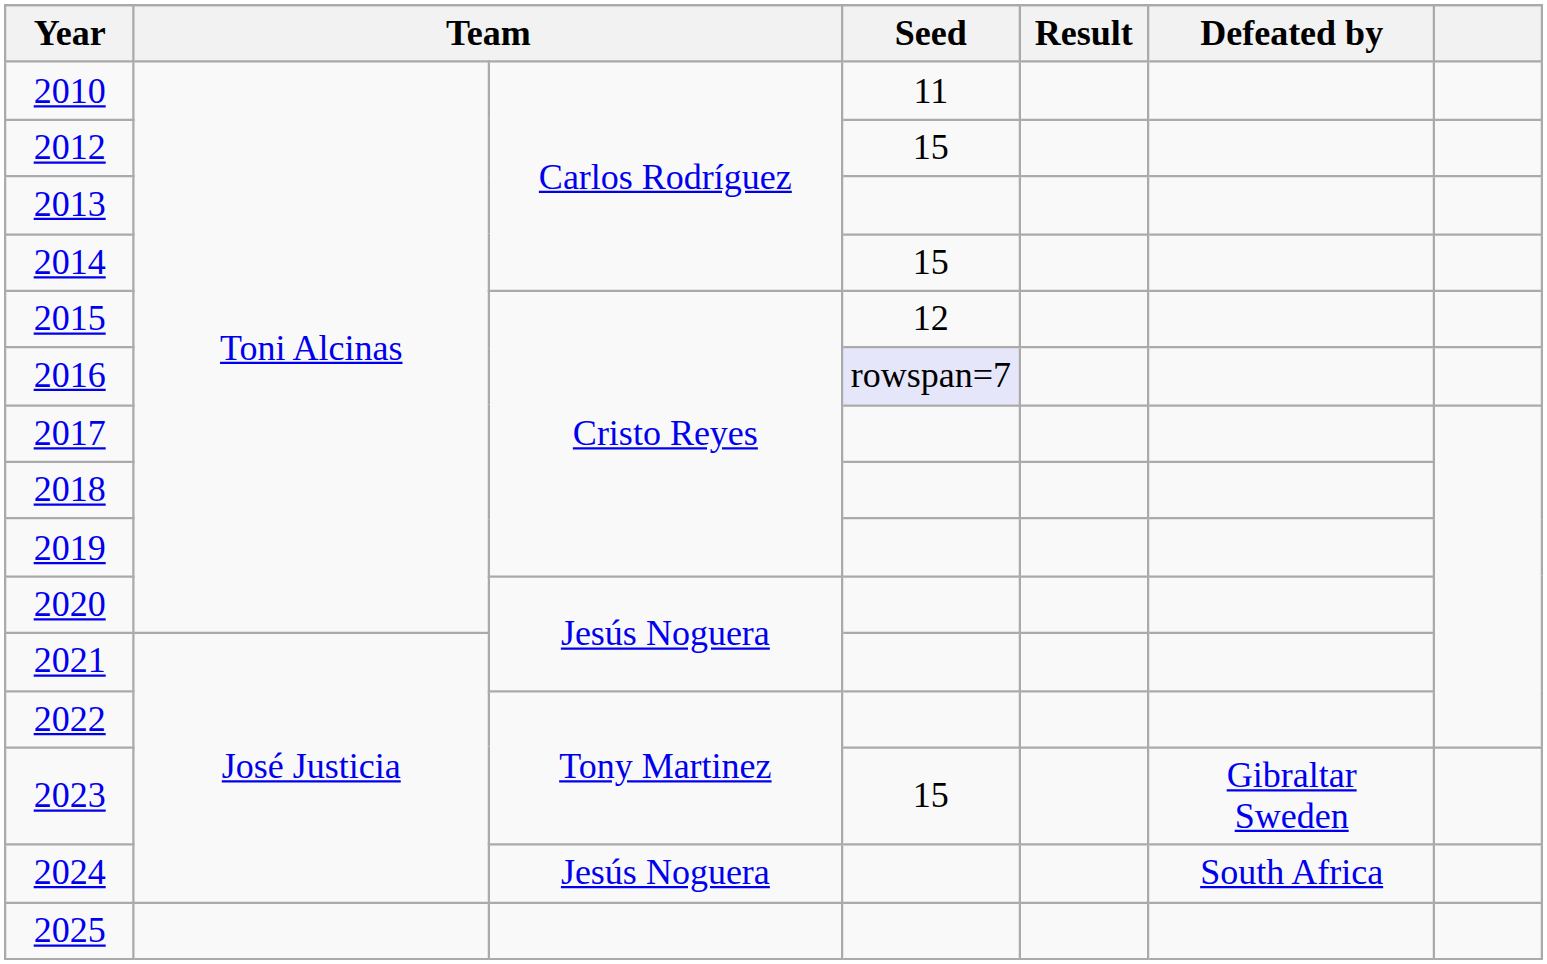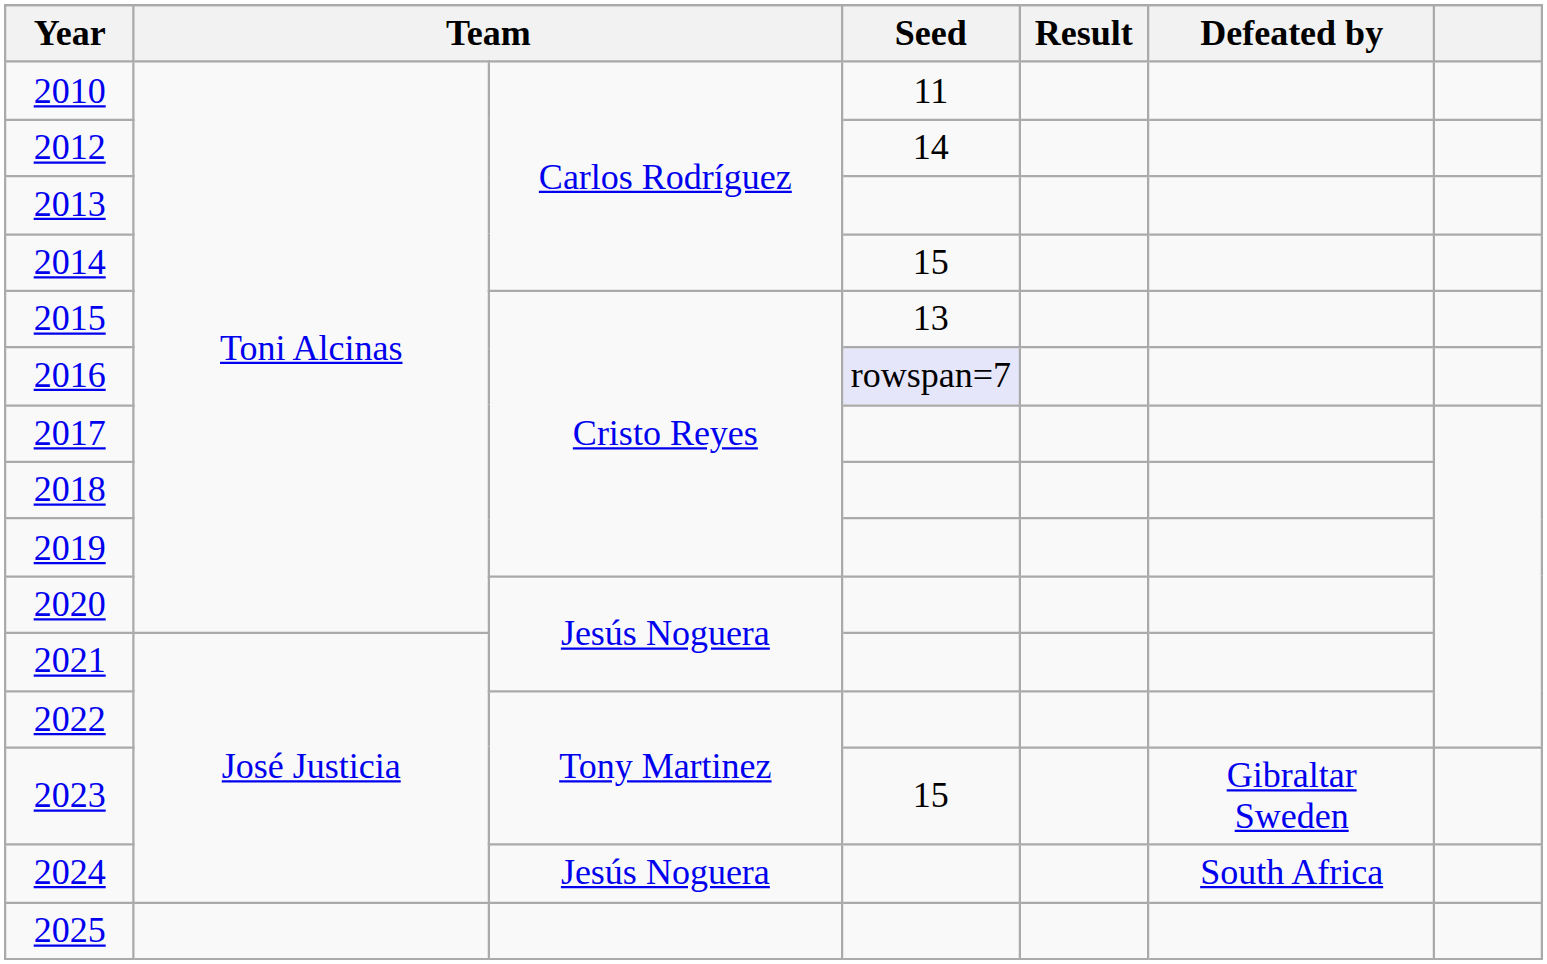(931, 147) 15 -> (931, 147) 14
(931, 318) 12 -> (931, 318) 13
